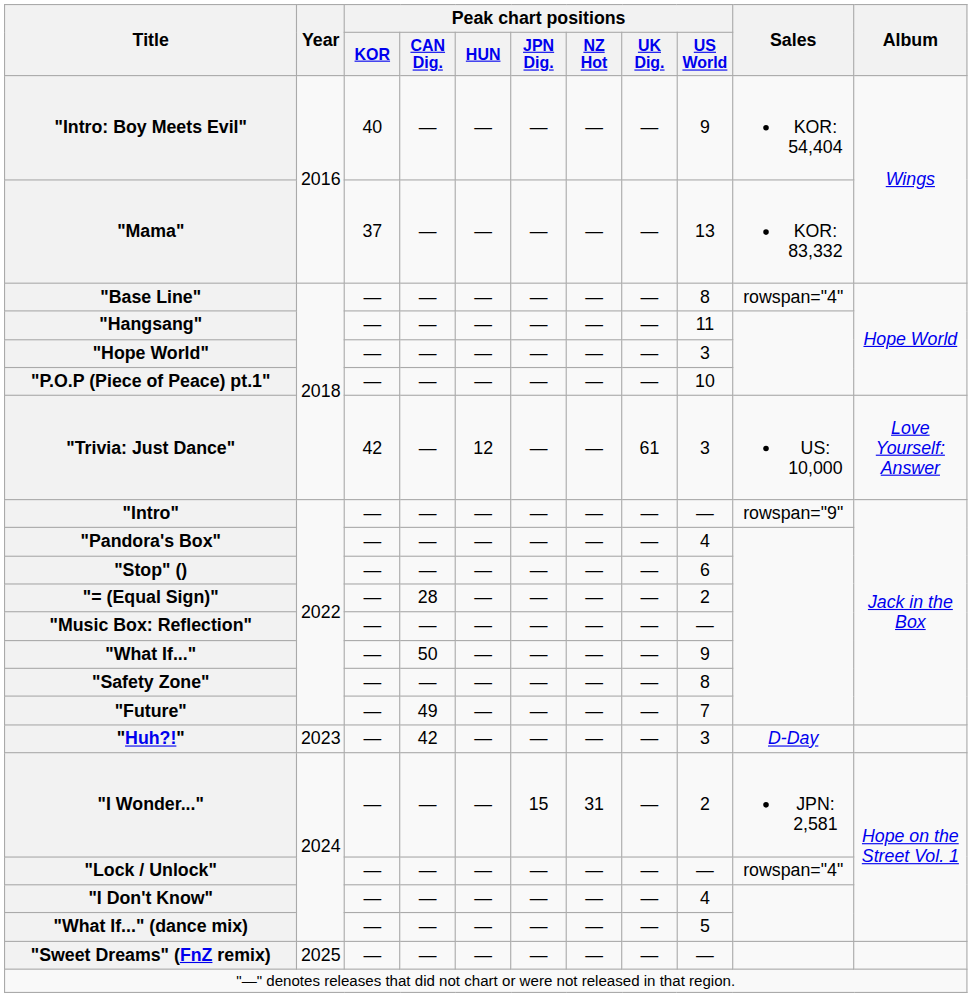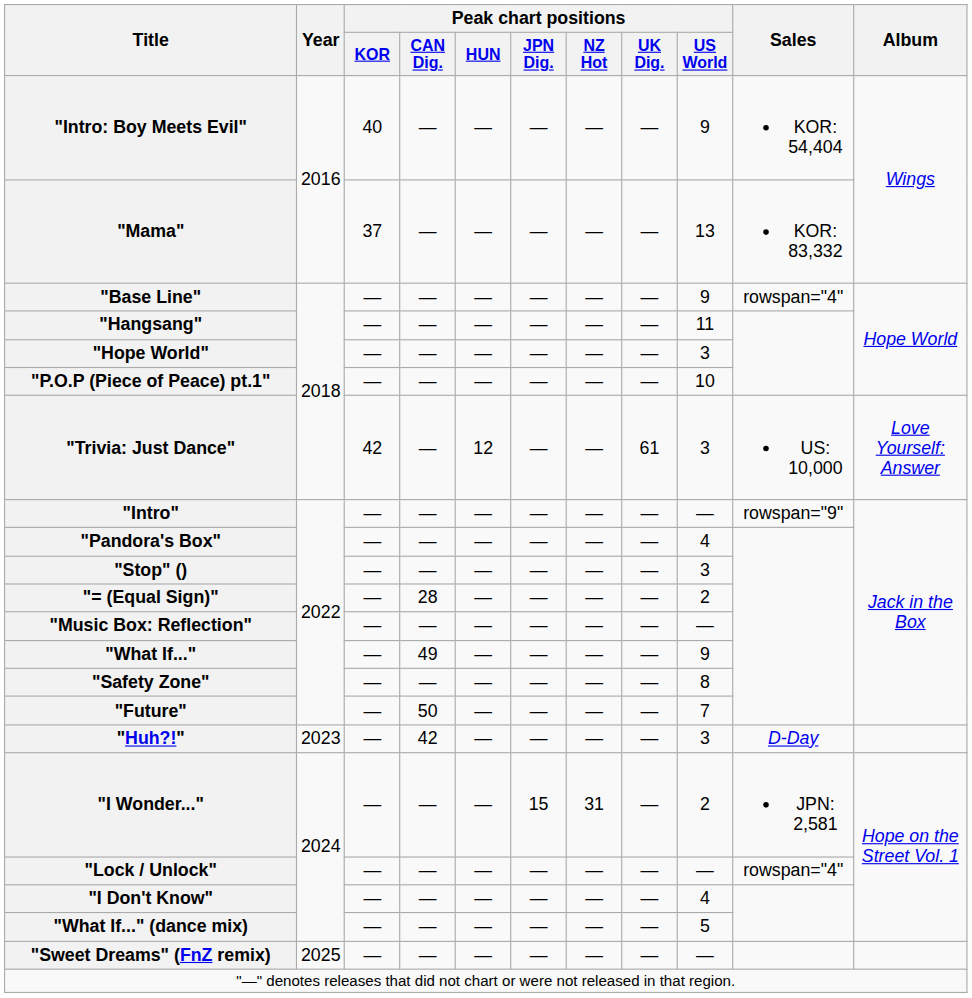(705, 297) 8 -> (705, 297) 9
(705, 569) 6 -> (705, 569) 3
(428, 654) 50 -> (428, 654) 49
(428, 710) 49 -> (428, 710) 50
